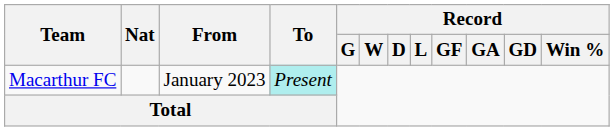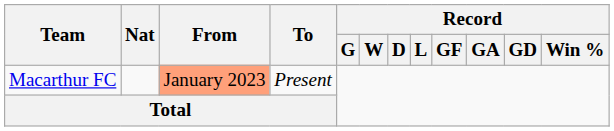(215, 79) no background -> (215, 79) lightsalmon background
(303, 79) paleturquoise background -> (303, 79) no background
